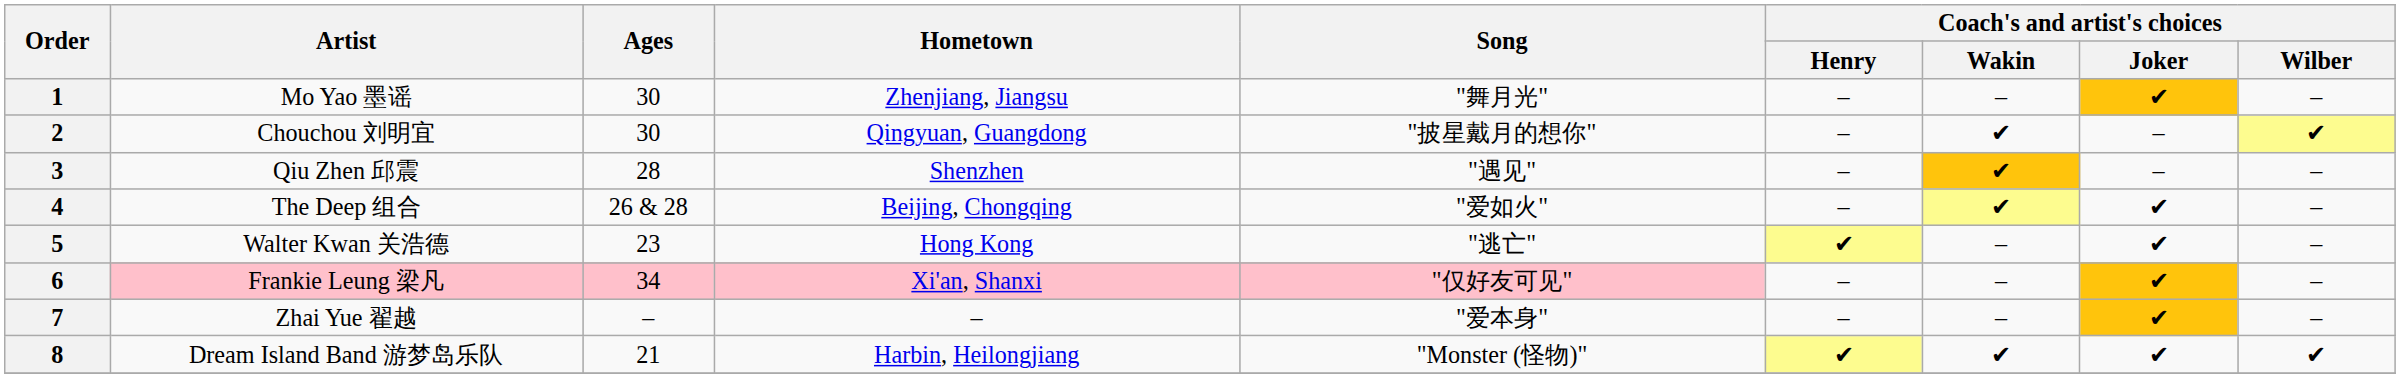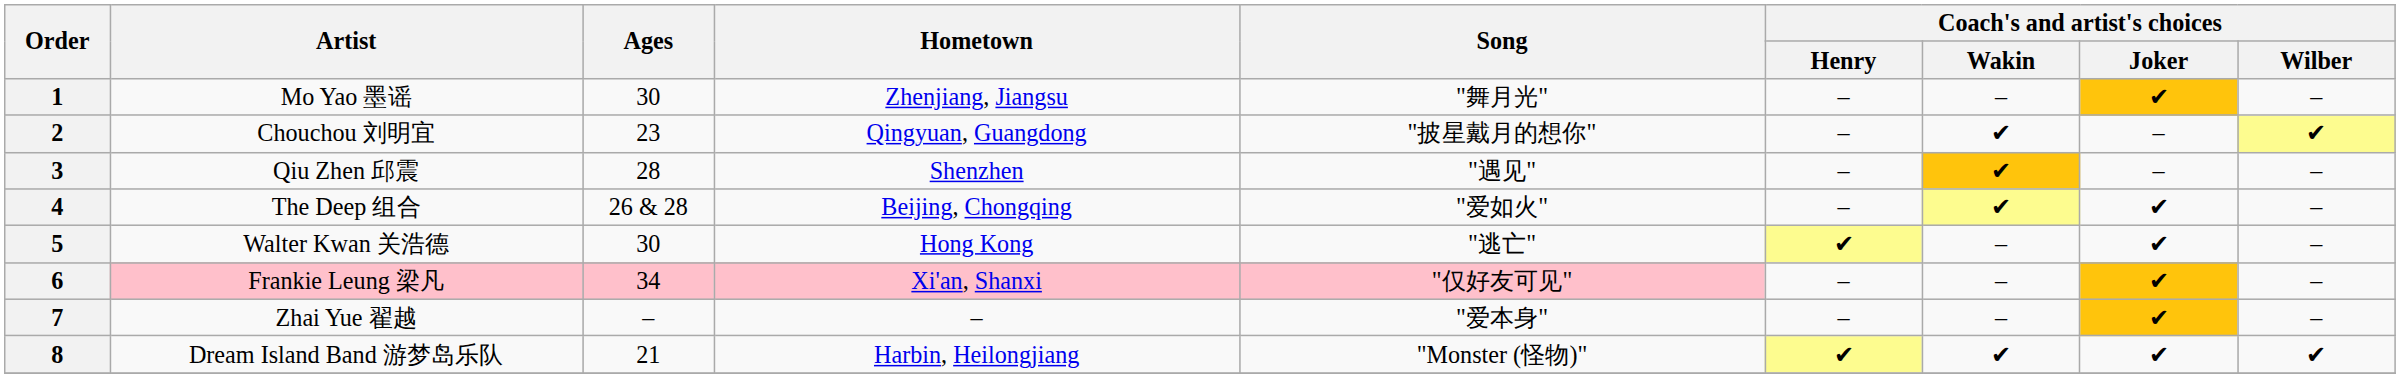(648, 134) 30 -> (648, 134) 23
(648, 244) 23 -> (648, 244) 30
